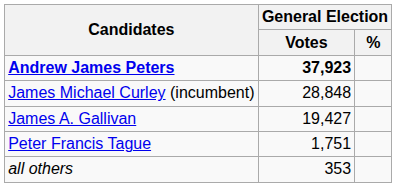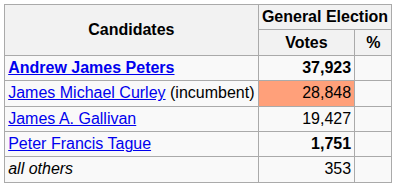(327, 93) no background -> (327, 93) lightsalmon background
(331, 144) normal -> (331, 144) bold
